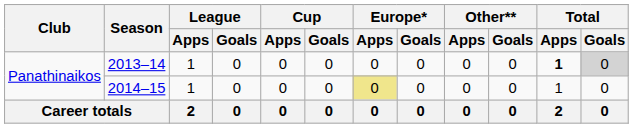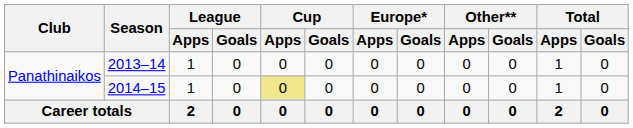(559, 64) bold -> (559, 64) normal
(605, 64) lightgrey background -> (605, 64) no background
(283, 88) no background -> (283, 88) khaki background
(375, 88) khaki background -> (375, 88) no background
